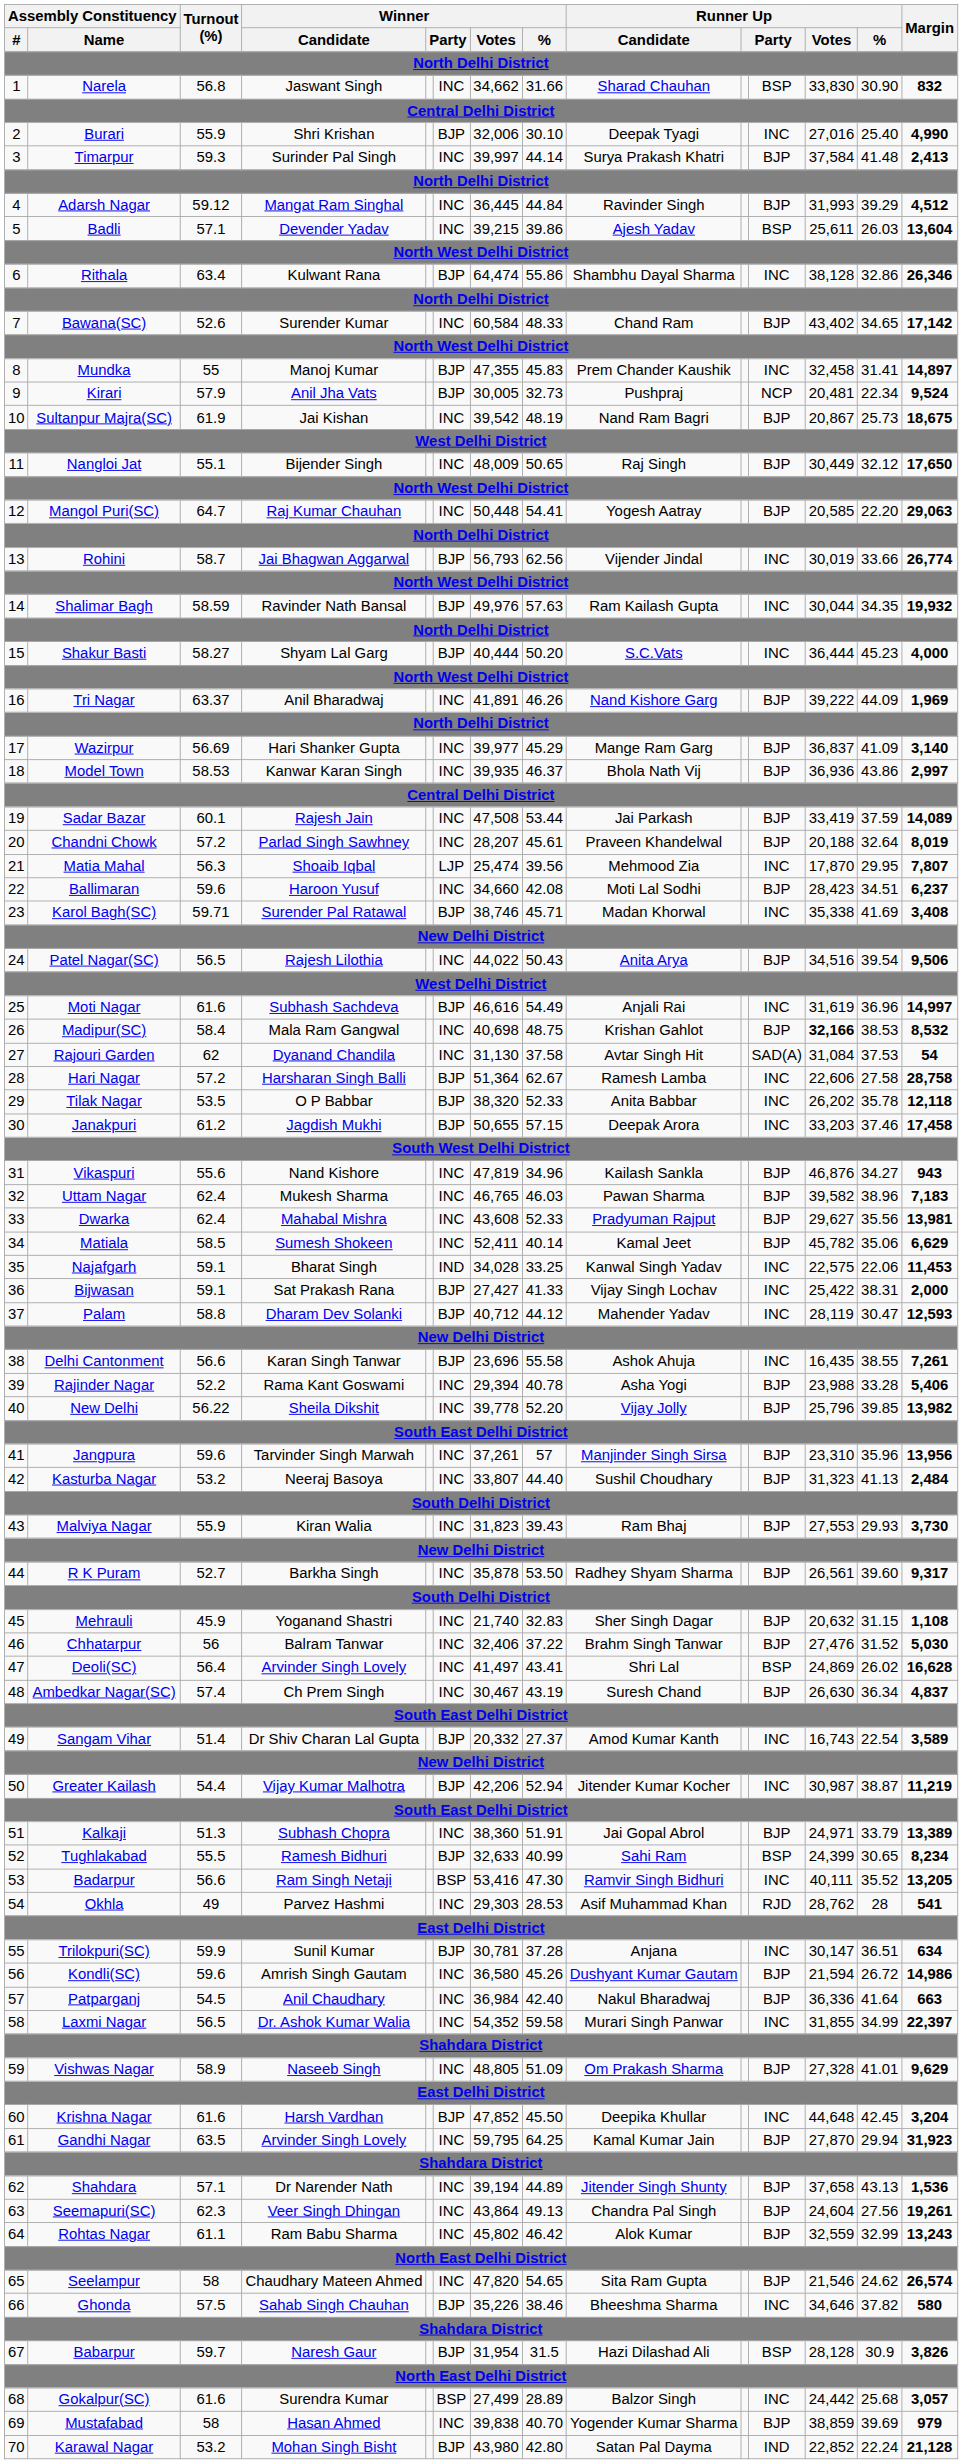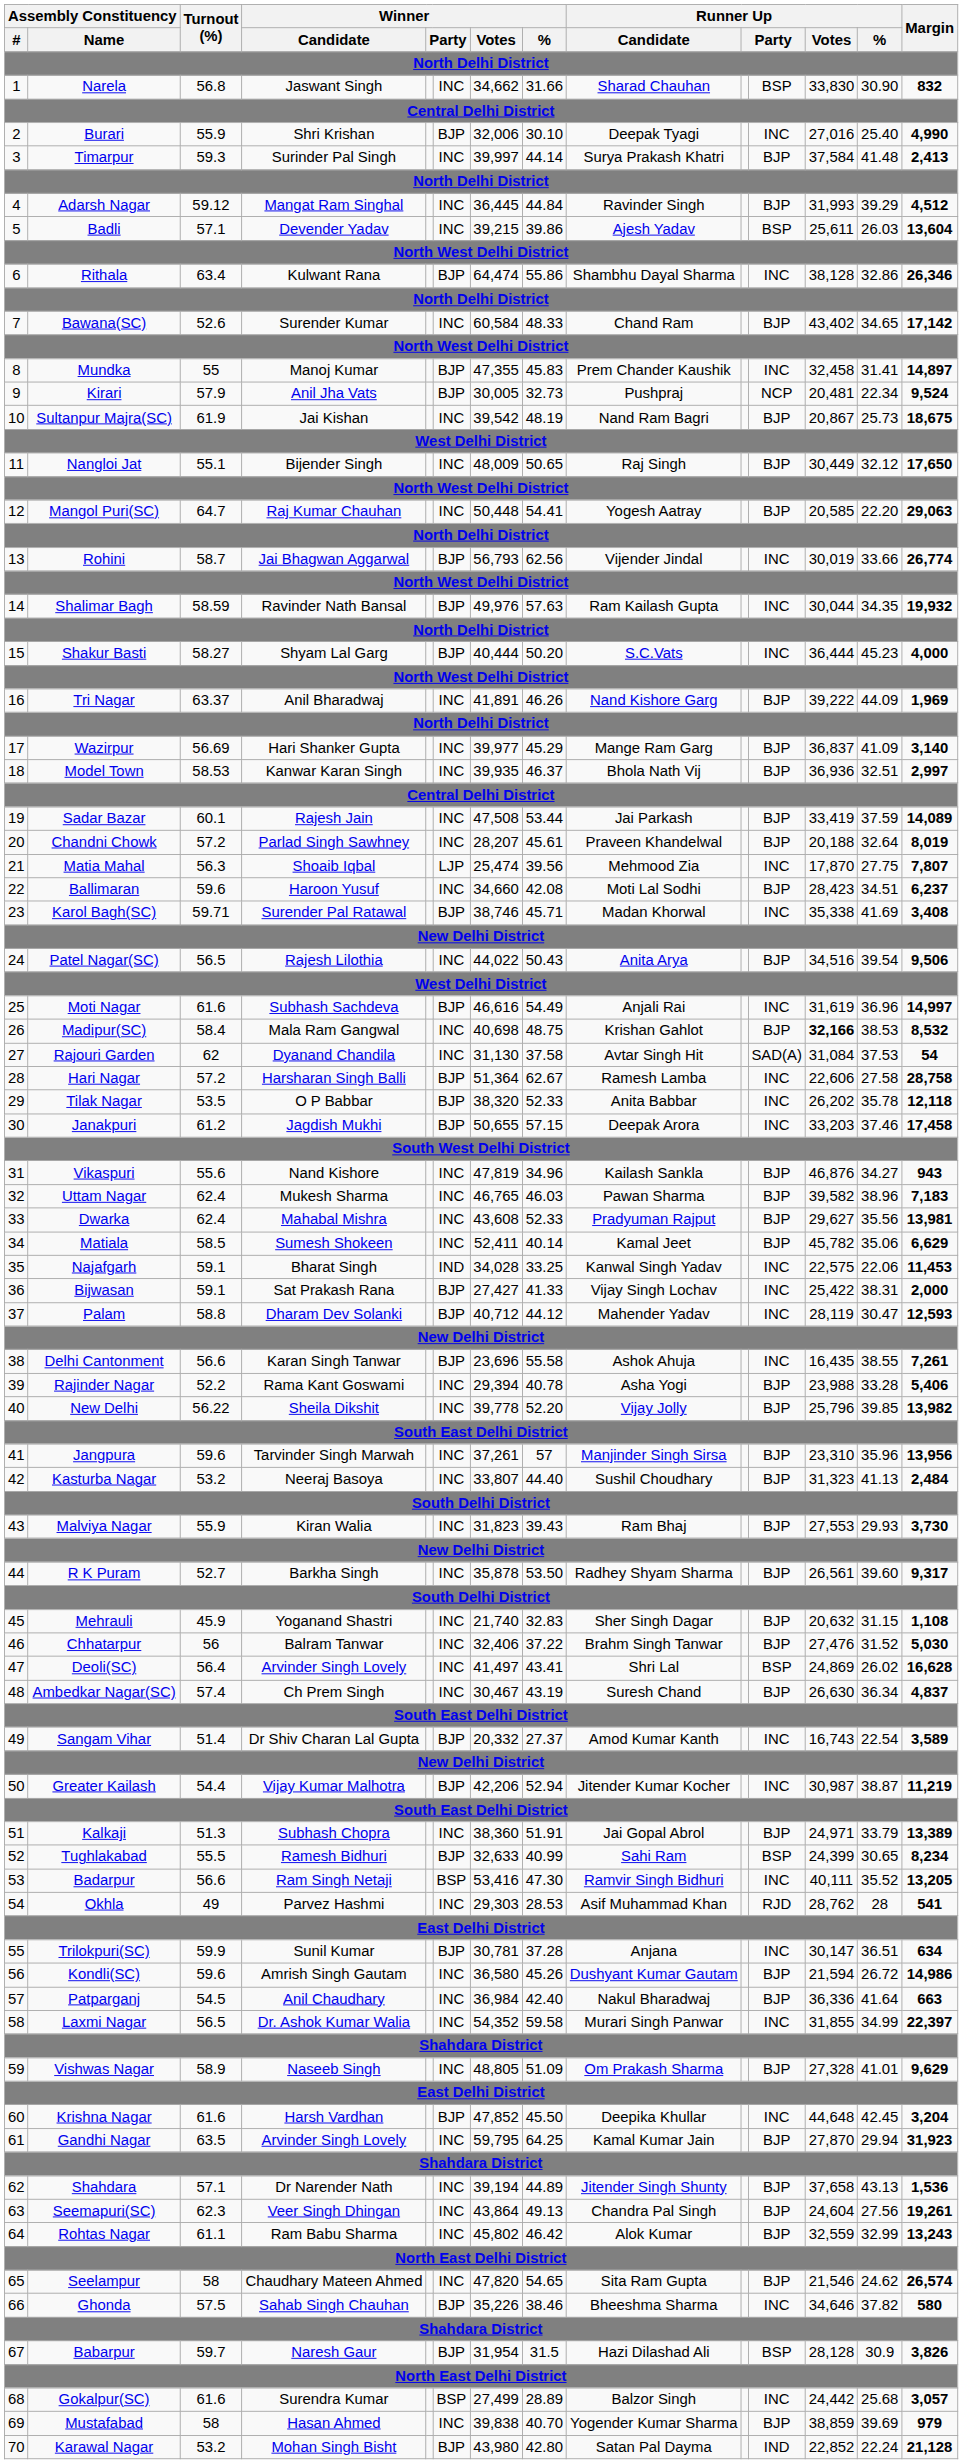(880, 771) 43.86 -> (880, 771) 32.51
(880, 865) 29.95 -> (880, 865) 27.75
